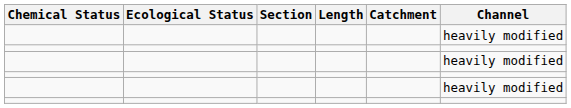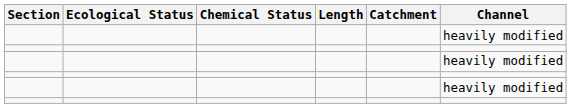columns swapped: (286, 15) <-> (64, 15)
